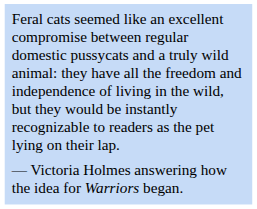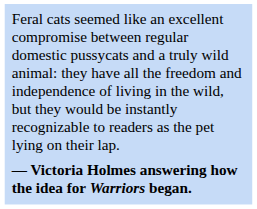(119, 179) normal -> (125, 179) bold
